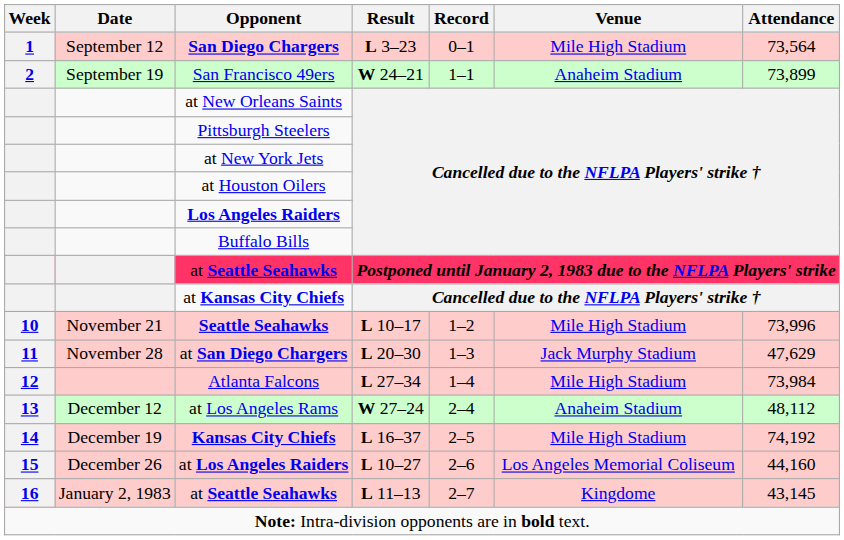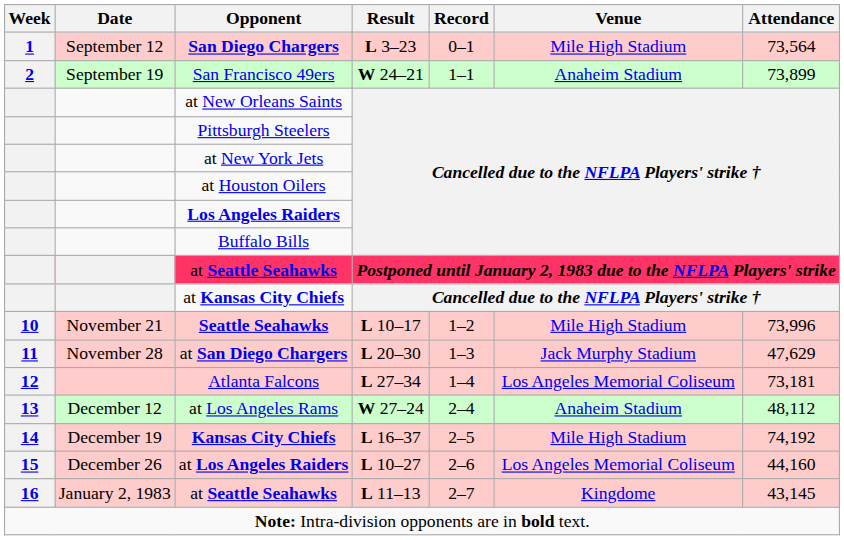(618, 381) Mile High Stadium -> (618, 381) Los Angeles Memorial Coliseum
(791, 381) 73,984 -> (791, 381) 73,181
